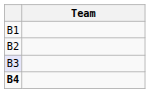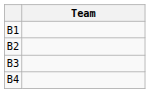(13, 63) lavender background -> (13, 63) no background
(13, 80) bold -> (13, 80) normal
